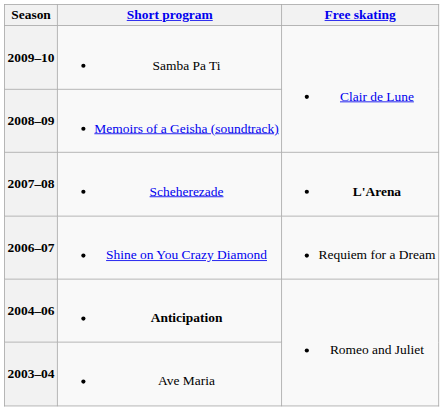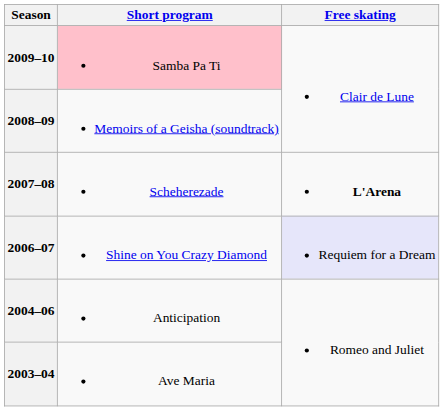(170, 65) no background -> (170, 65) pink background
(360, 255) no background -> (360, 255) lavender background
(170, 318) bold -> (170, 318) normal
